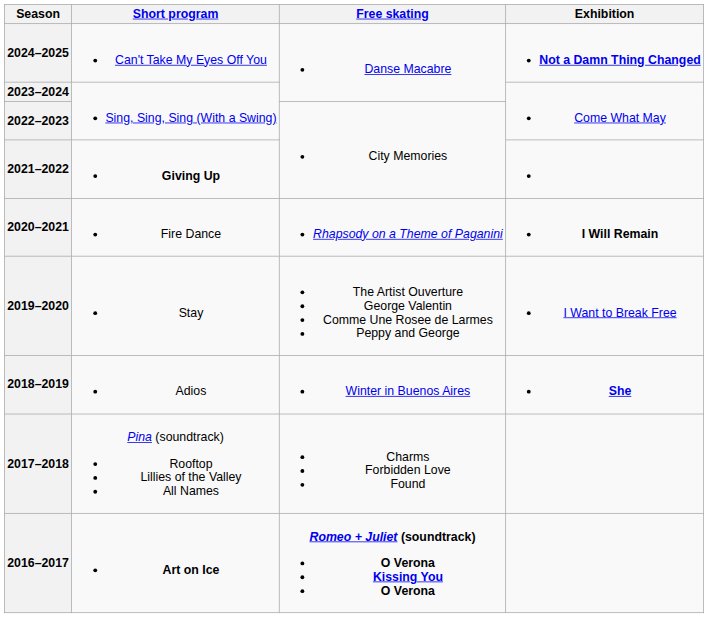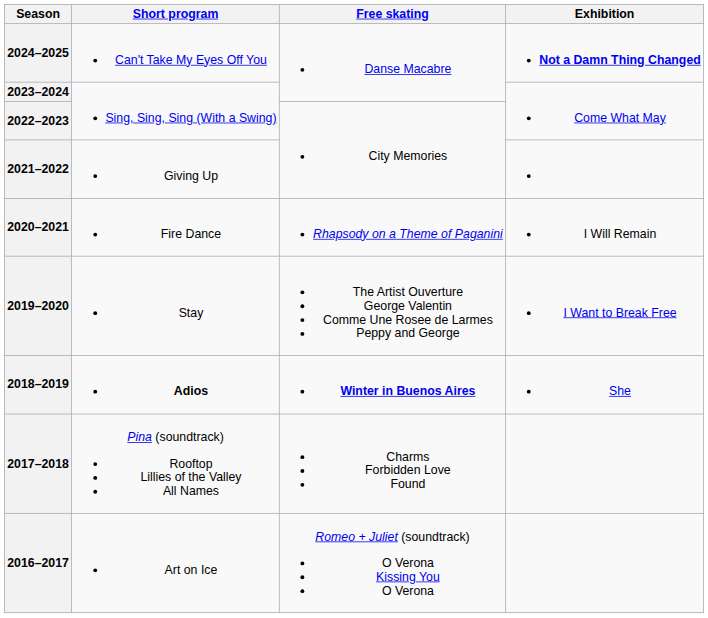(176, 176) bold -> (176, 176) normal
(605, 234) bold -> (605, 234) normal
(176, 392) normal -> (176, 392) bold
(393, 392) normal -> (393, 392) bold
(605, 392) bold -> (605, 392) normal
(176, 570) bold -> (176, 570) normal
(393, 564) bold -> (393, 564) normal
